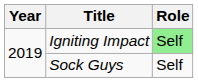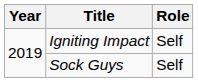(169, 41) lightgreen background -> (169, 41) no background
